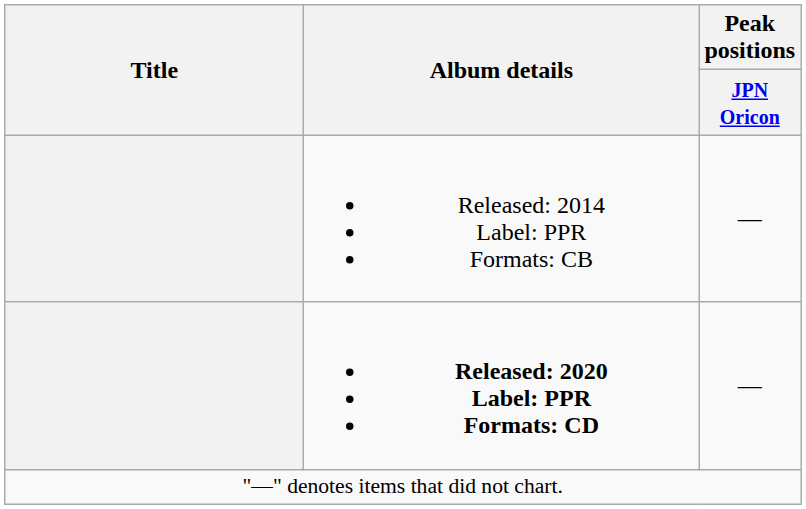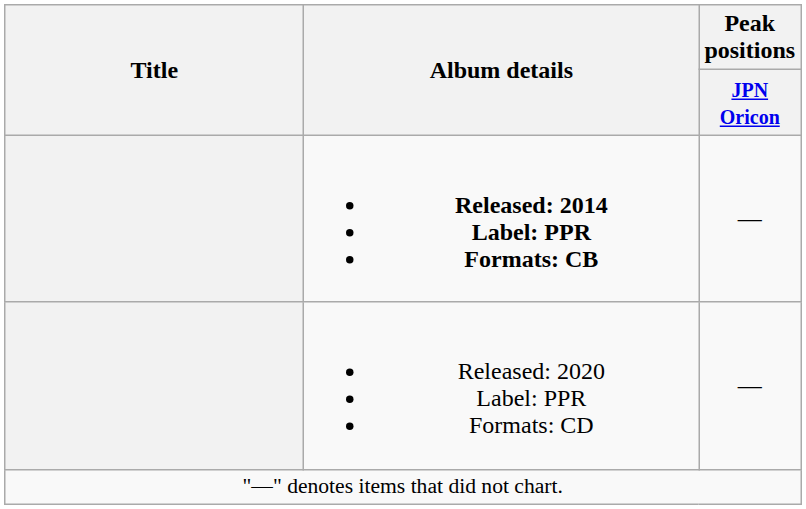(501, 232) normal -> (501, 232) bold
(501, 399) bold -> (501, 399) normal
